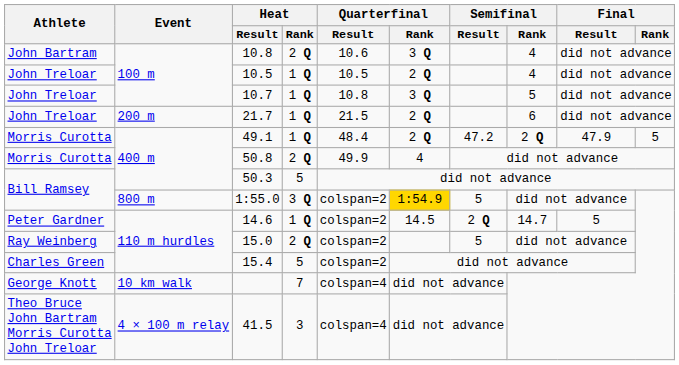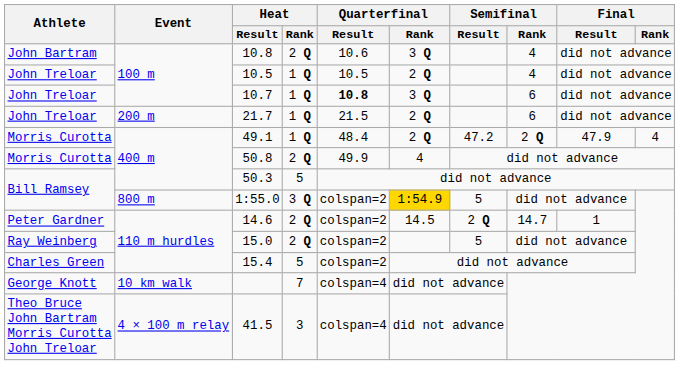(353, 96) normal -> (353, 96) bold
(532, 96) 5 -> (532, 96) 6
(655, 137) 5 -> (655, 137) 4
(300, 221) 1 Q -> (300, 221) 2 Q
(596, 221) 5 -> (596, 221) 1
